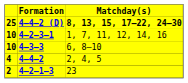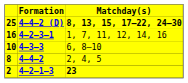(11, 35) 10 -> (11, 35) 16
(9, 59) 4 -> (9, 59) 8
(71, 72) normal -> (71, 72) bold
